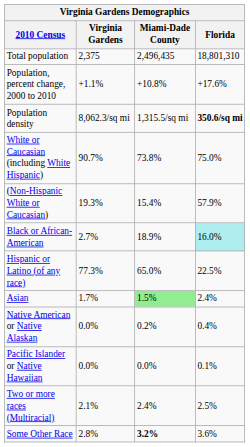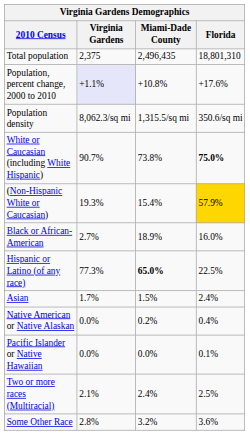(91, 84) no background -> (92, 84) lavender background
(220, 118) bold -> (221, 118) normal
(209, 158) normal -> (211, 158) bold
(209, 203) no background -> (211, 203) gold background
(209, 237) paleturquoise background -> (211, 237) no background
(149, 270) normal -> (151, 270) bold
(147, 298) lightgreen background -> (148, 298) no background
(148, 433) bold -> (148, 422) normal
